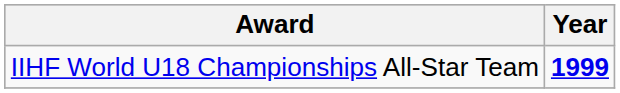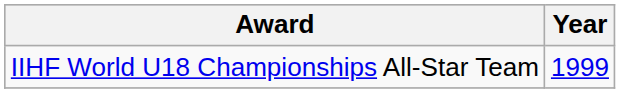(580, 66) bold -> (580, 66) normal
